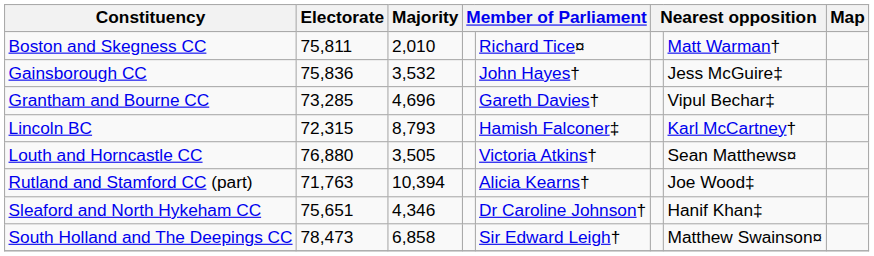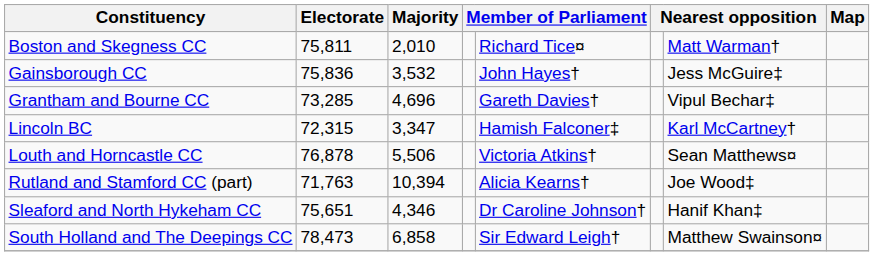(414, 127) 8,793 -> (414, 127) 3,347
(327, 155) 76,880 -> (327, 155) 76,878
(414, 155) 3,505 -> (414, 155) 5,506
